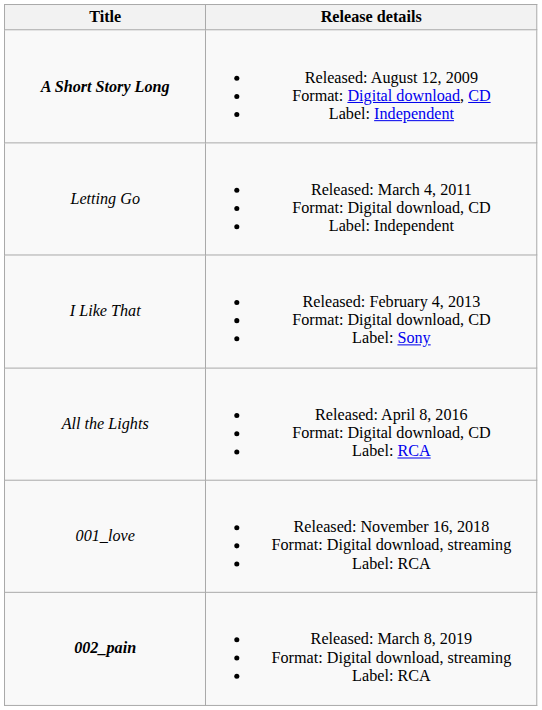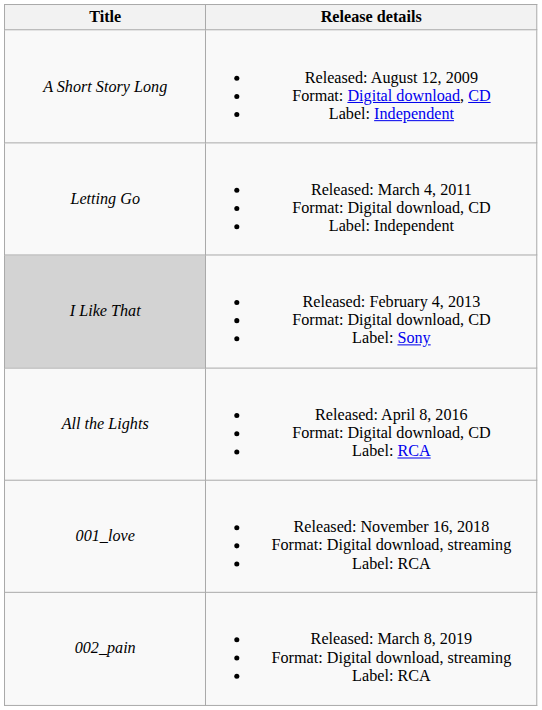(105, 86) bold -> (105, 86) normal
(105, 311) no background -> (105, 311) lightgrey background
(105, 648) bold -> (105, 648) normal
